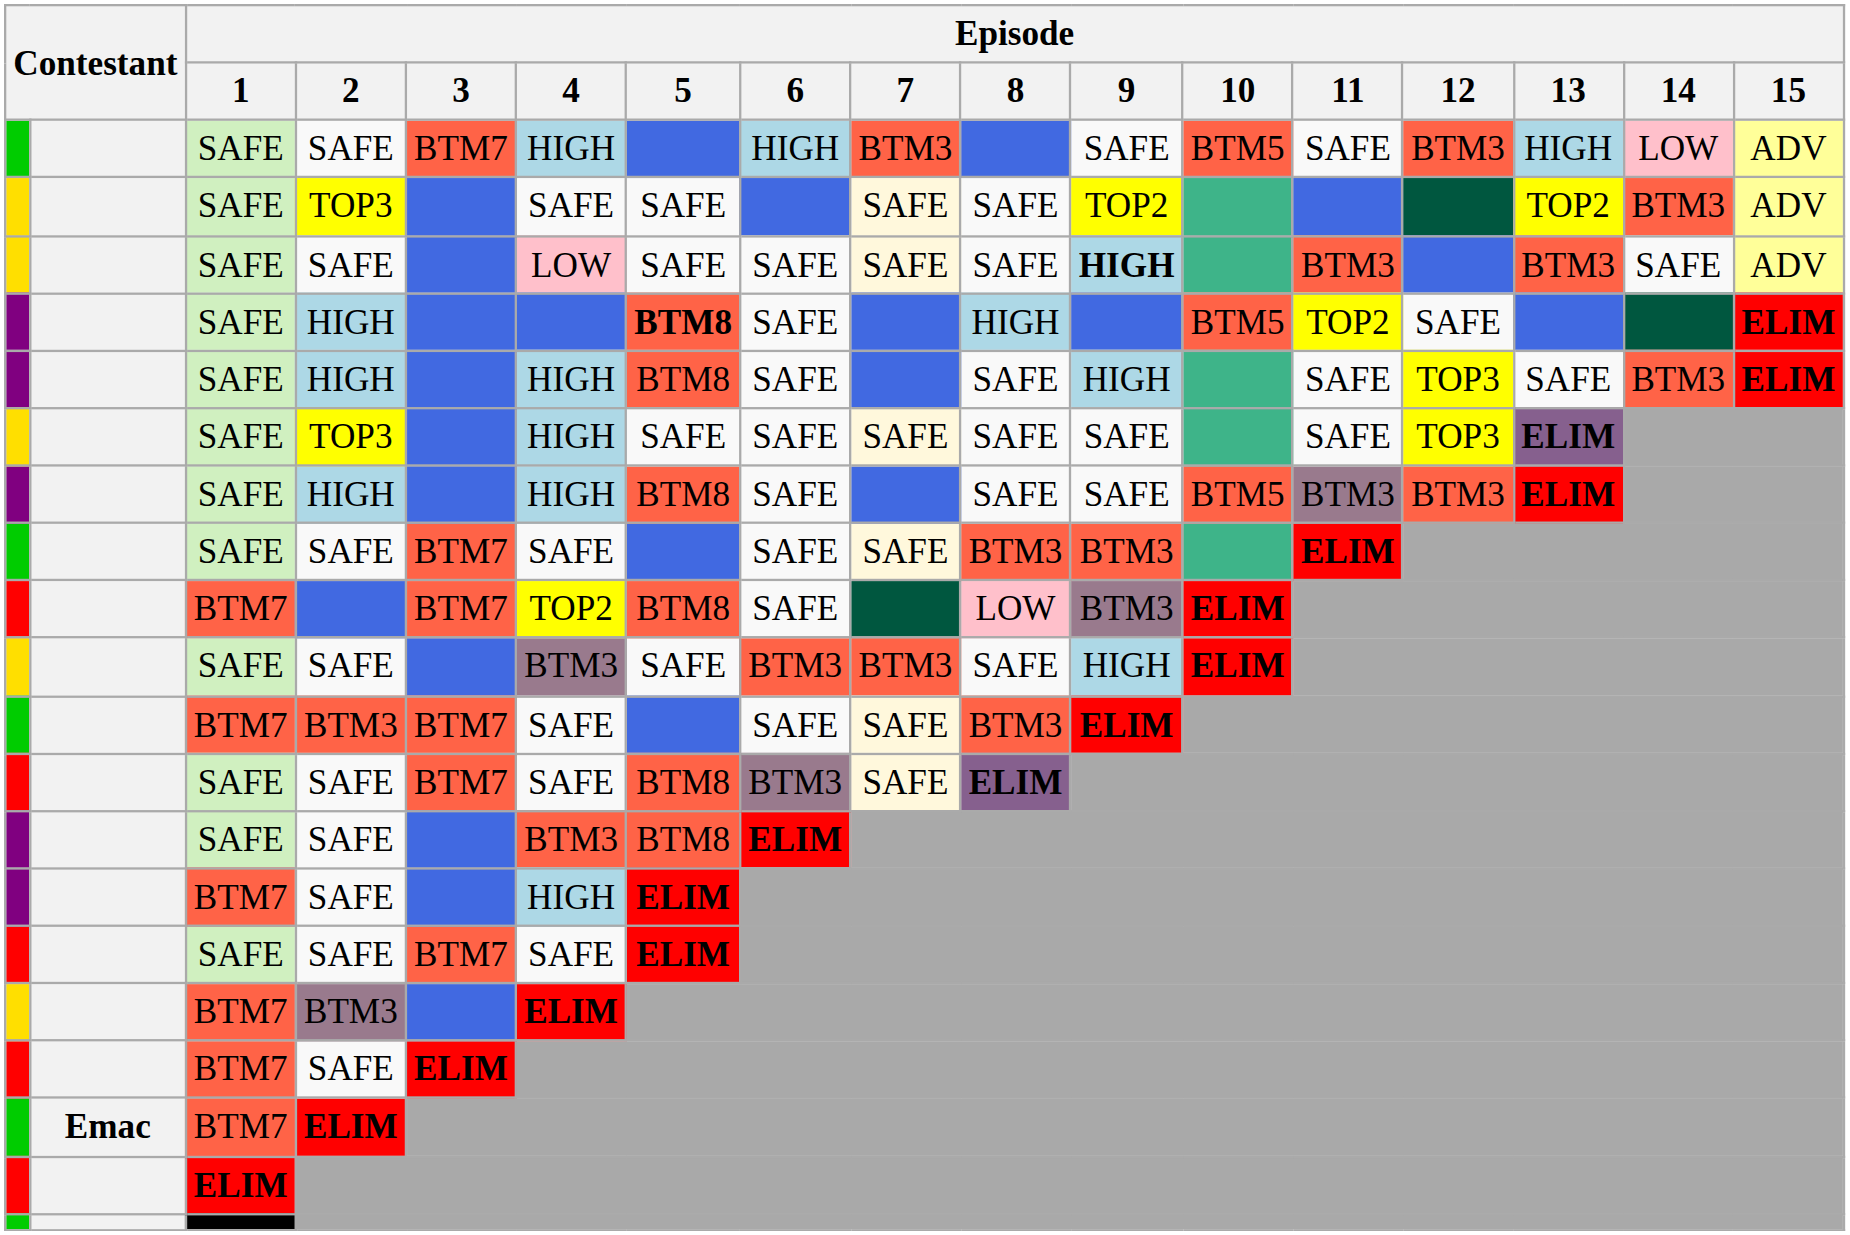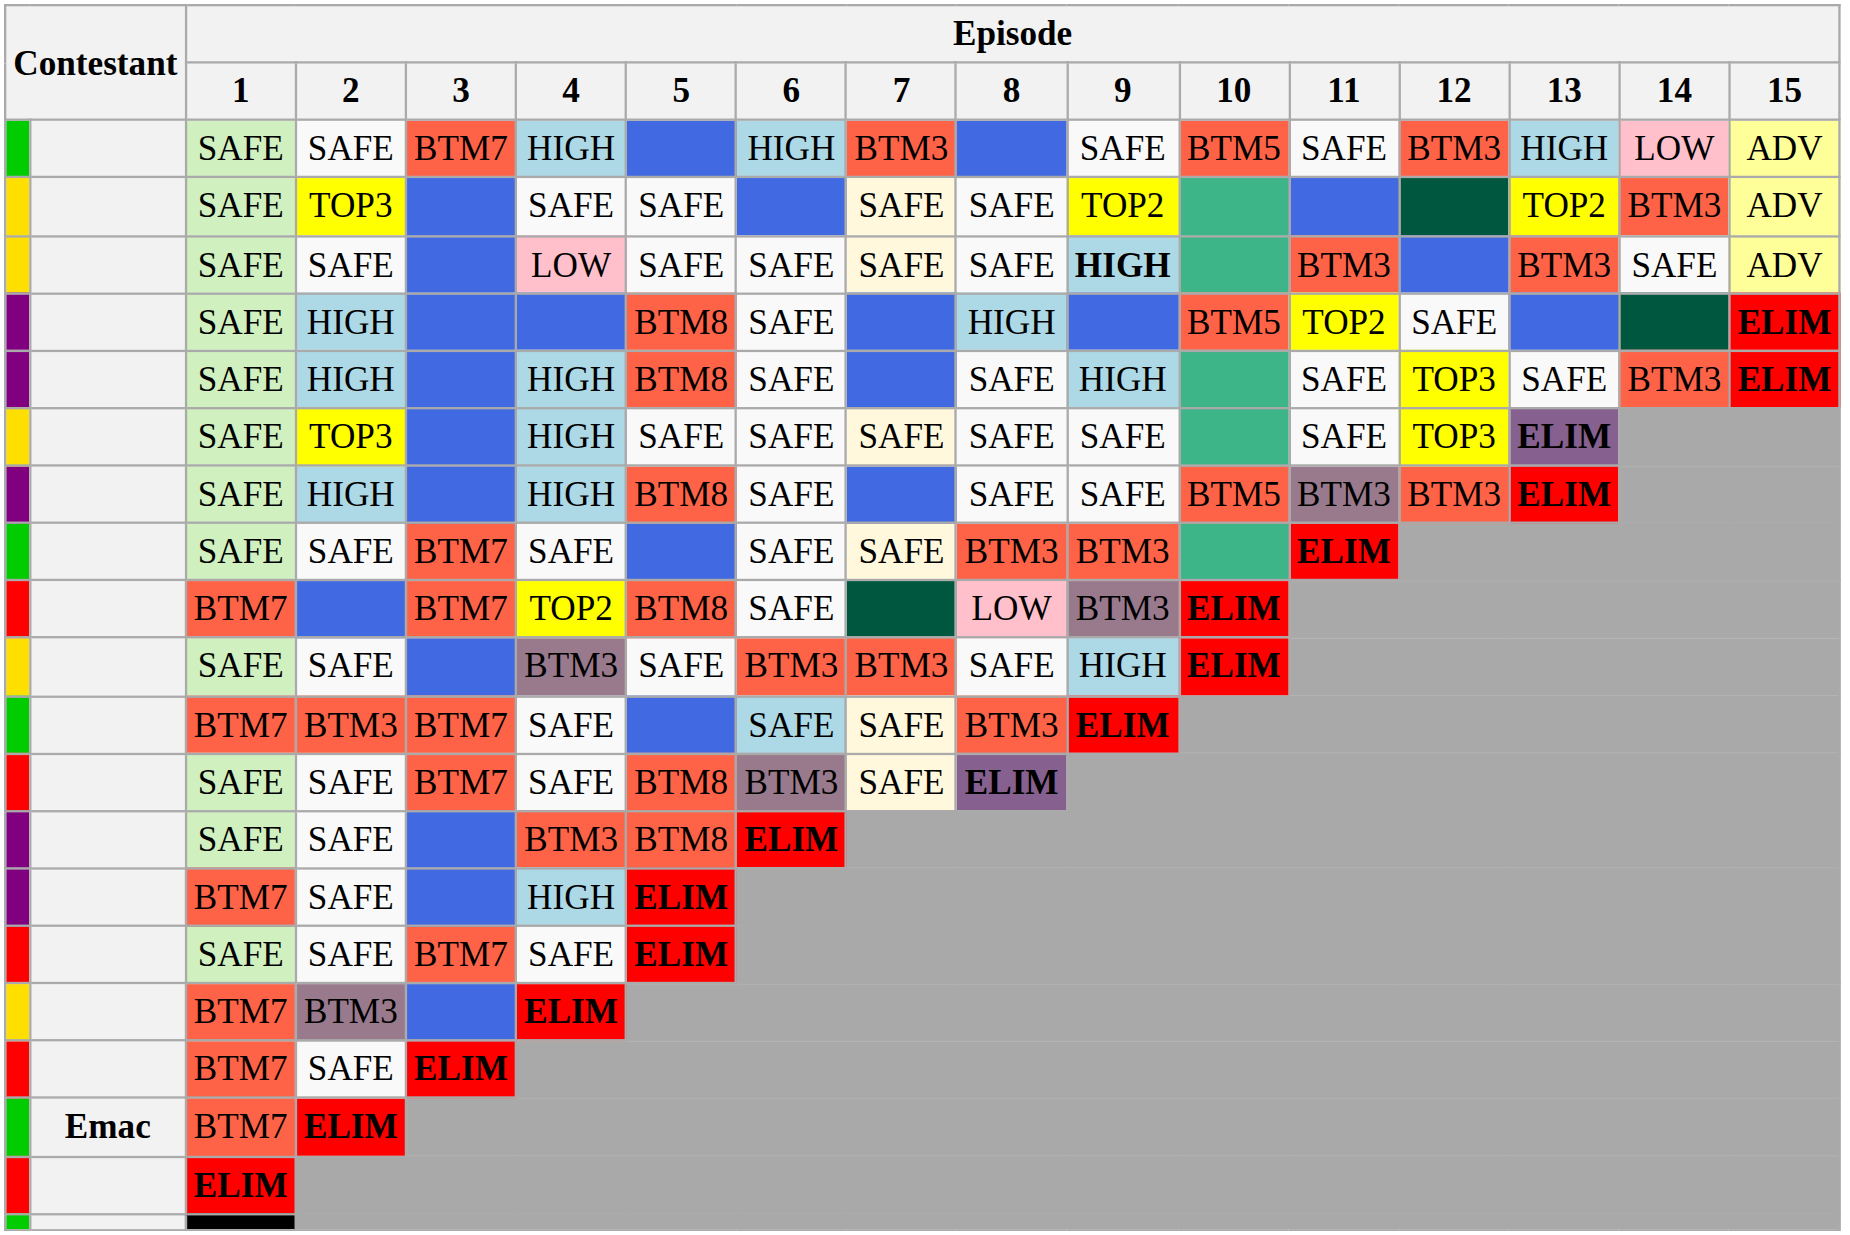(683, 321) bold -> (681, 321) normal
(795, 724) no background -> (791, 724) lightblue background
